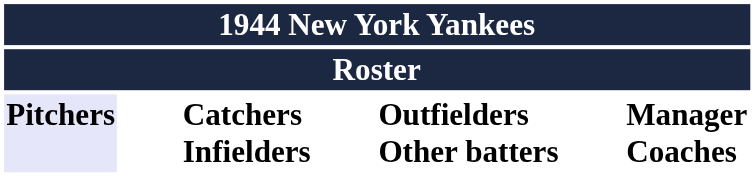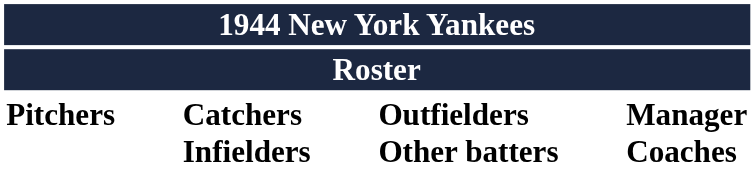(61, 114) lavender background -> (61, 114) no background
